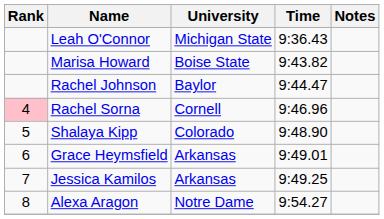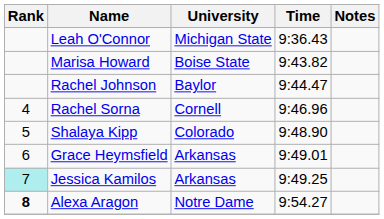(26, 109) pink background -> (26, 109) no background
(26, 179) no background -> (26, 179) paleturquoise background
(26, 202) normal -> (26, 202) bold
